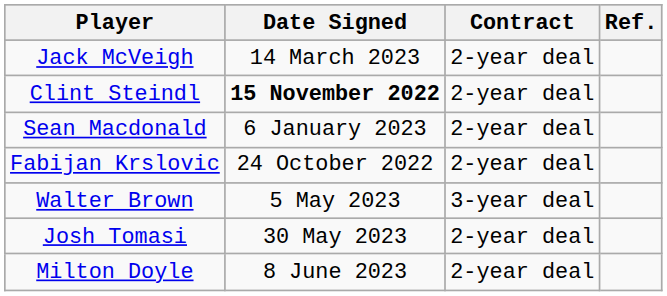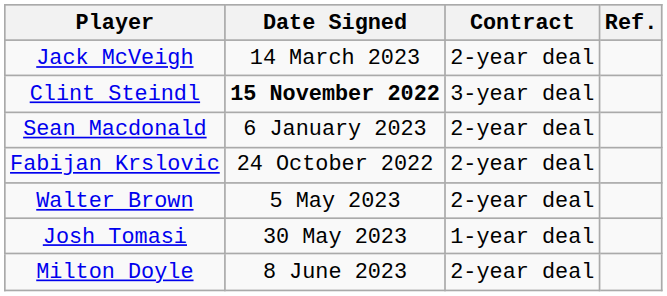(522, 94) 2-year deal -> (522, 94) 3-year deal
(522, 201) 3-year deal -> (522, 201) 2-year deal
(522, 236) 2-year deal -> (522, 236) 1-year deal
